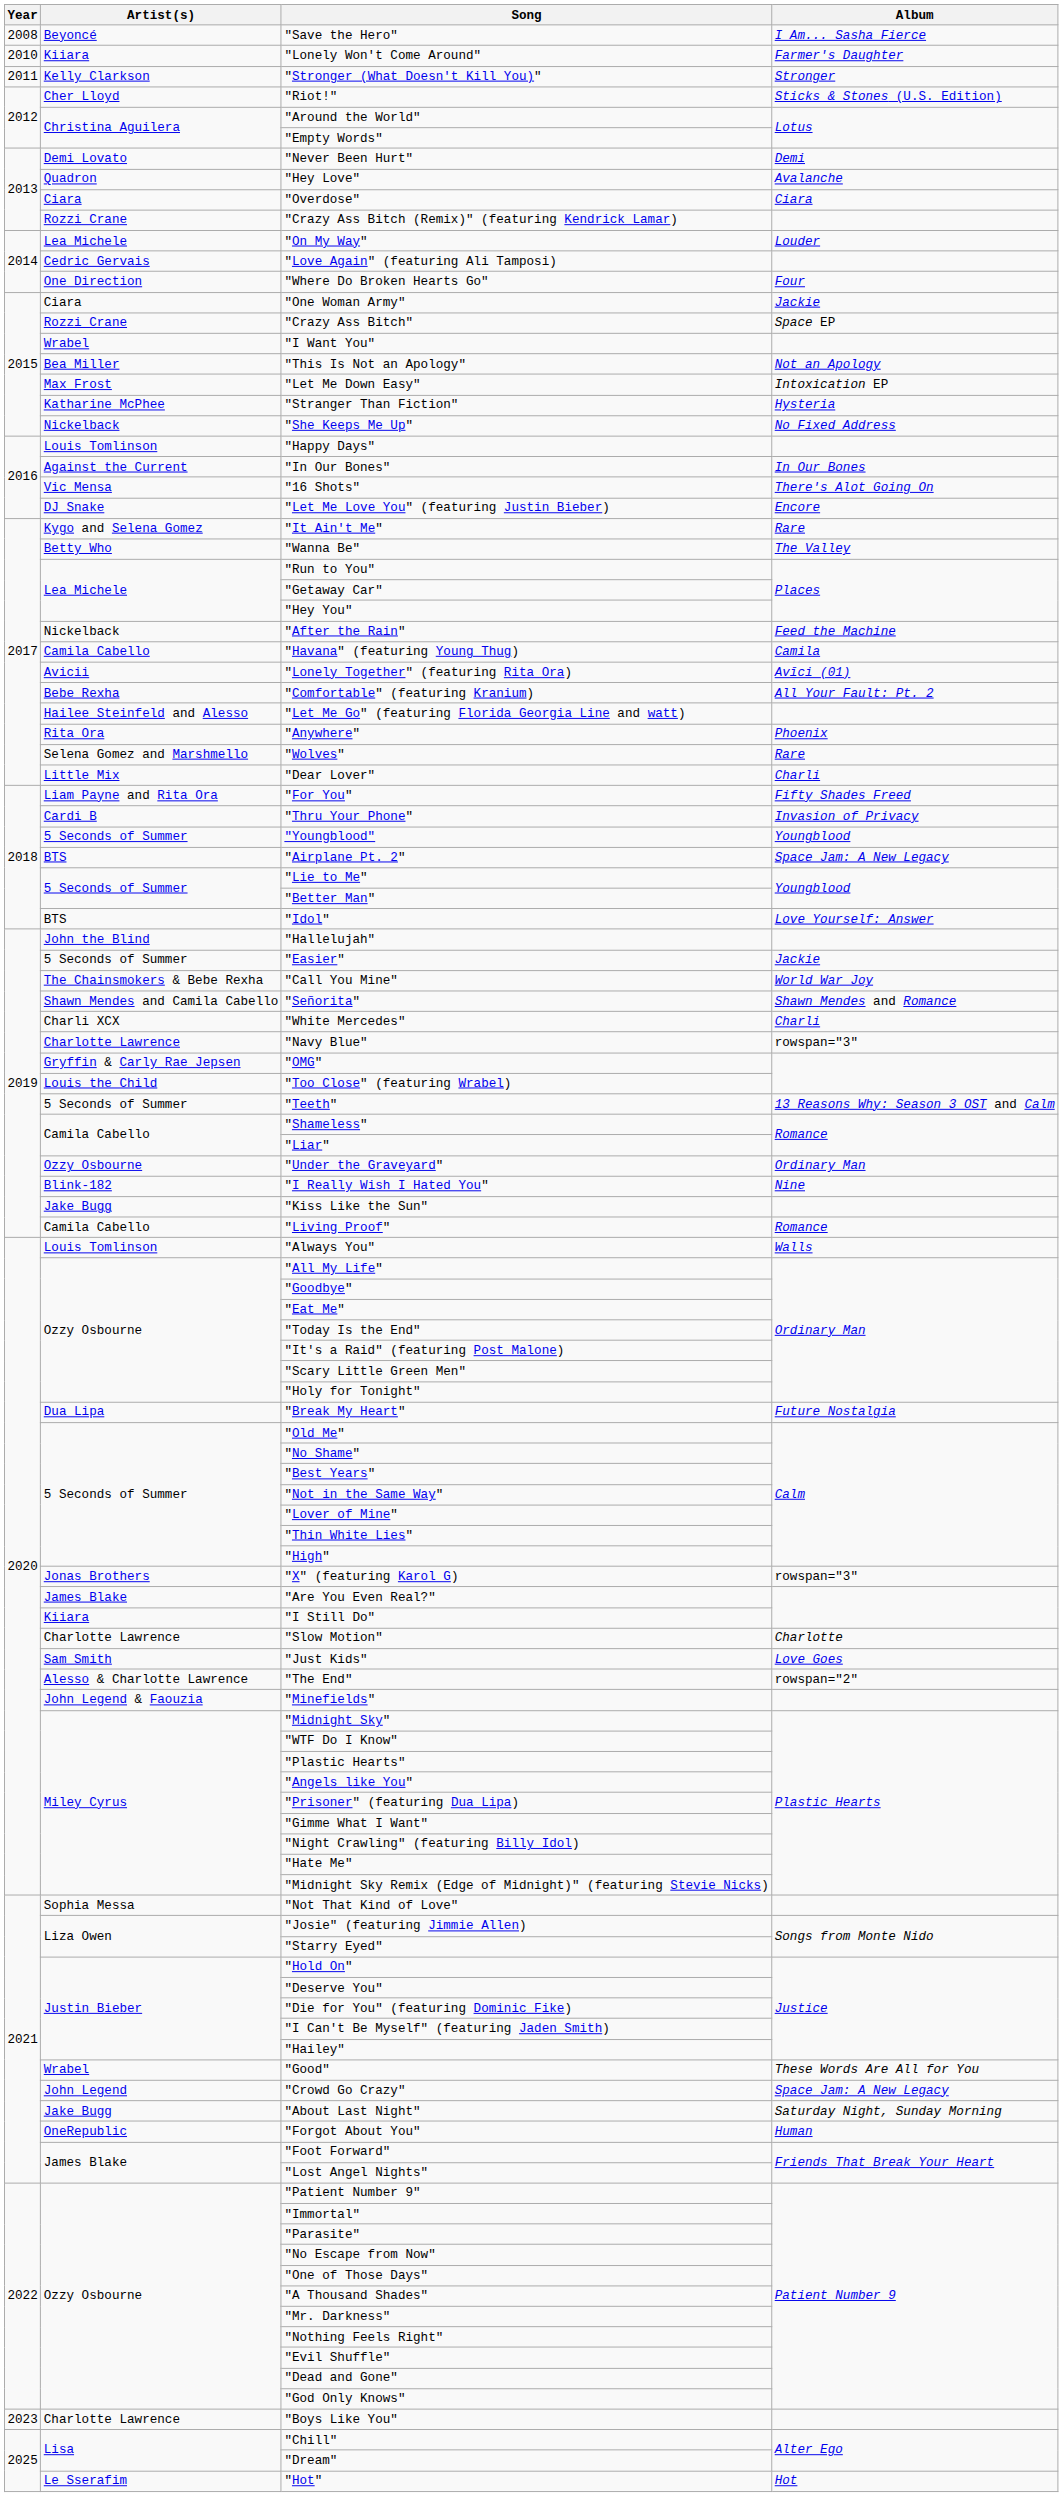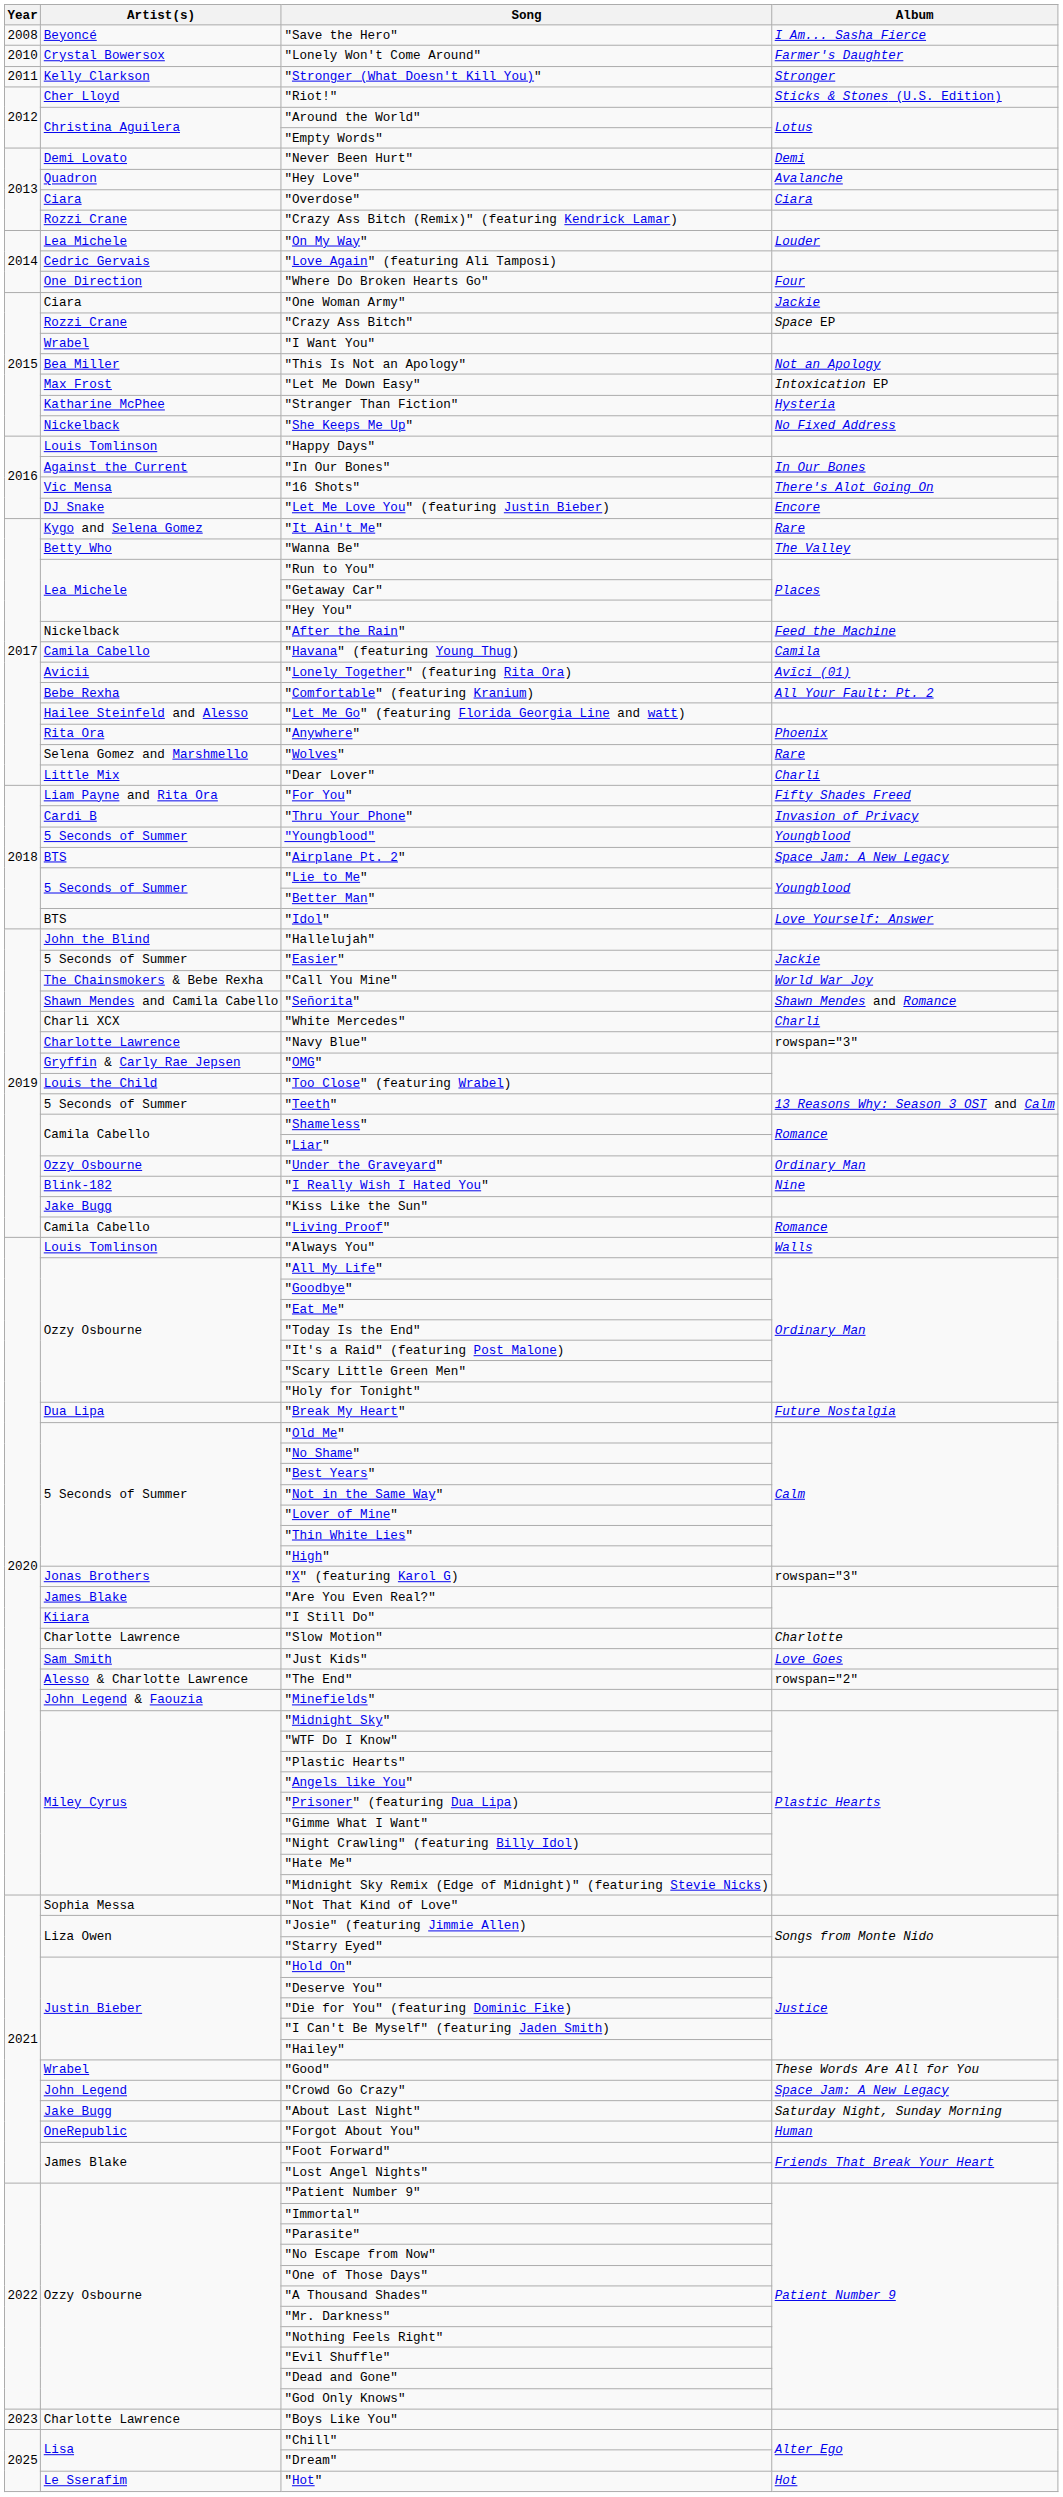(66, 56) Kiiara -> (104, 56) Crystal Bowersox
